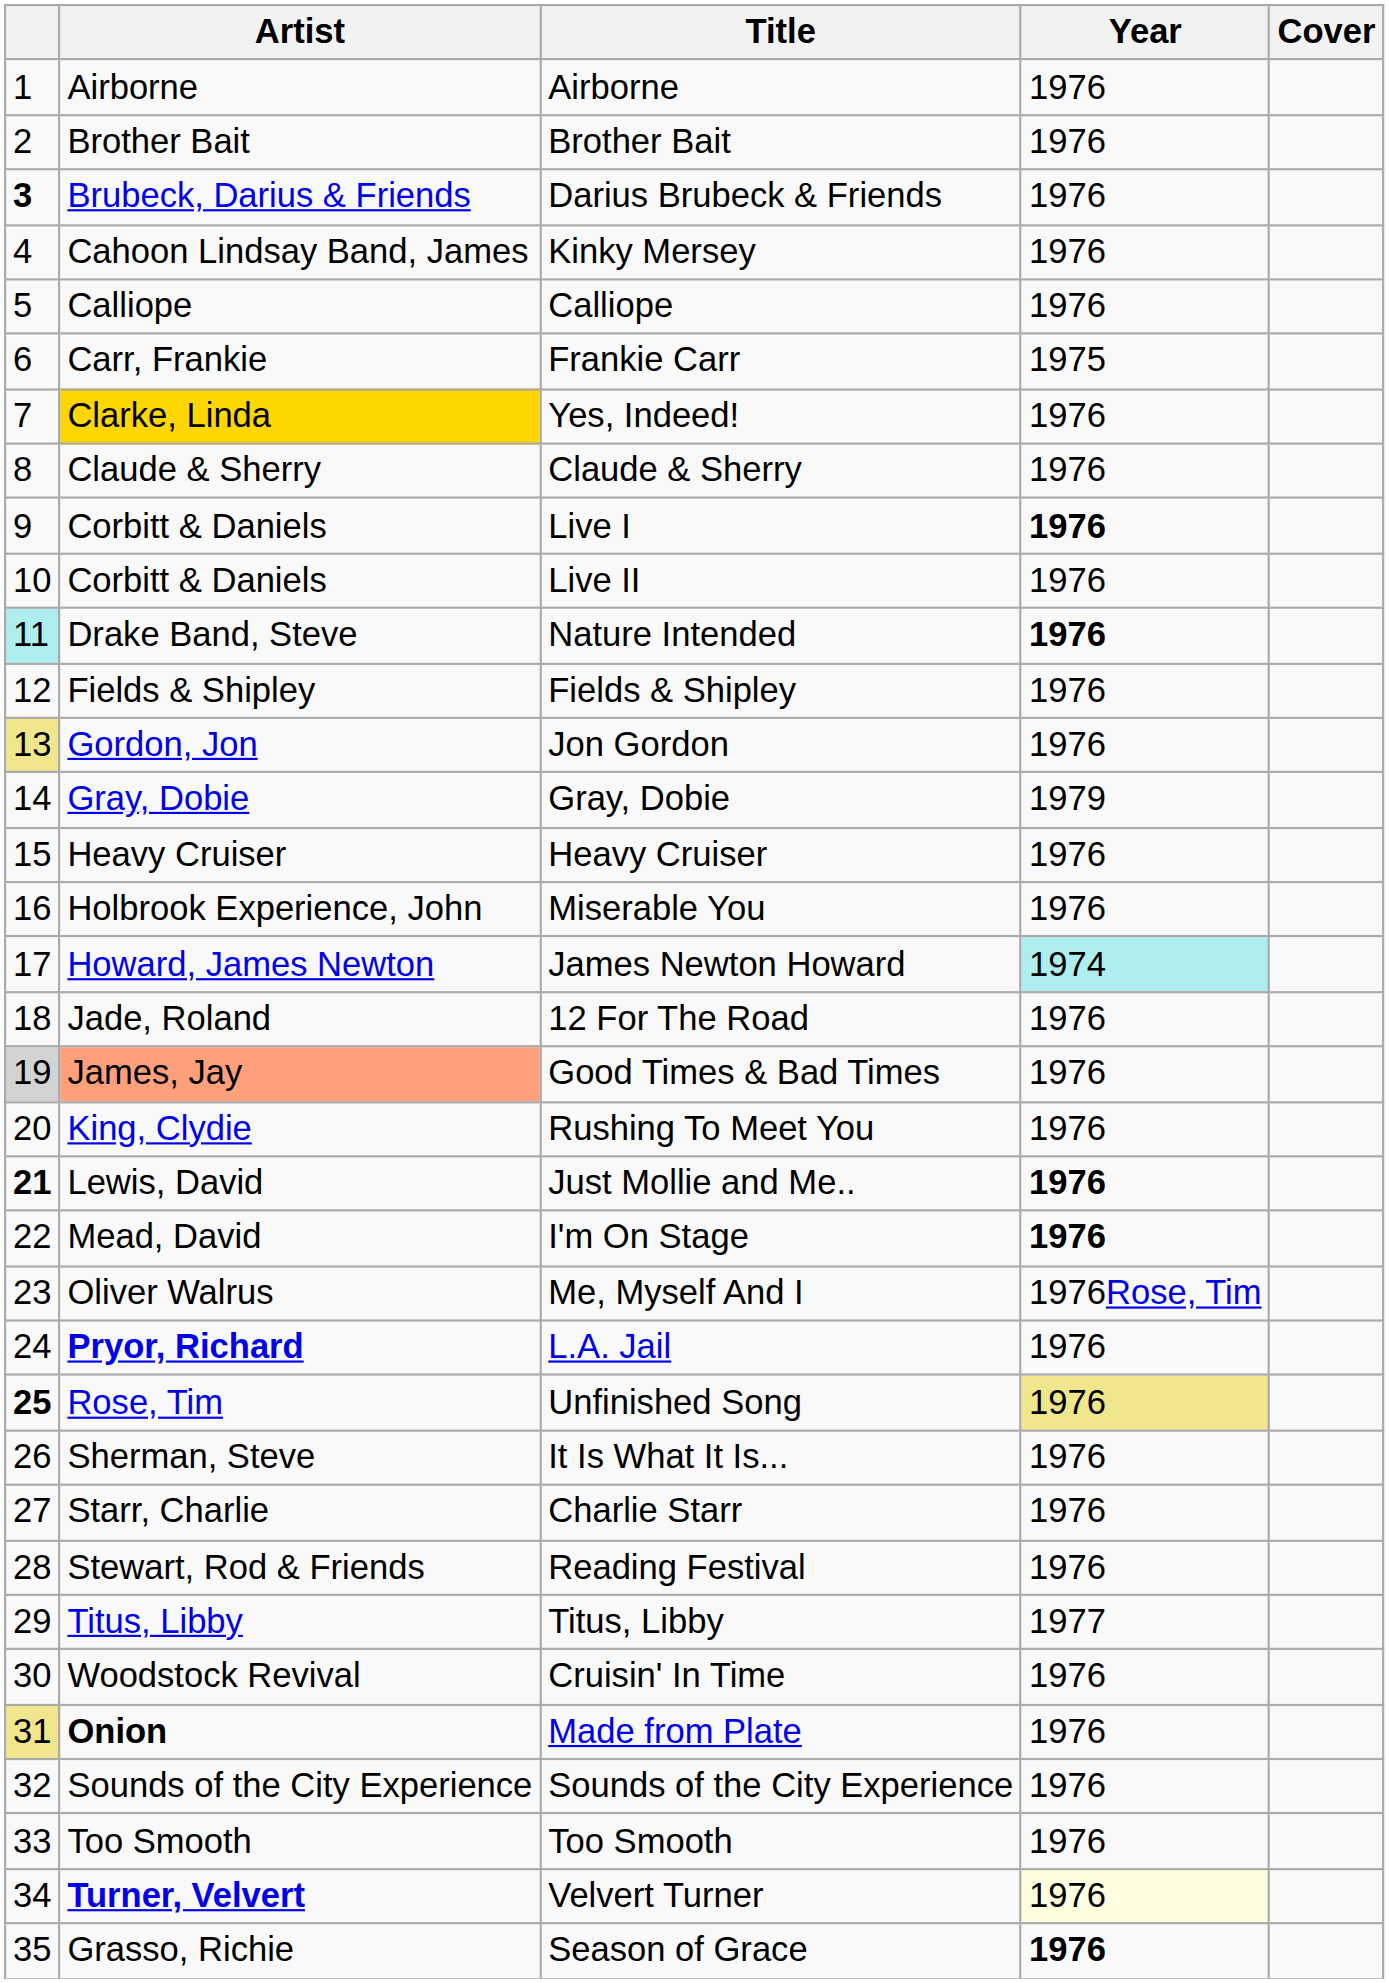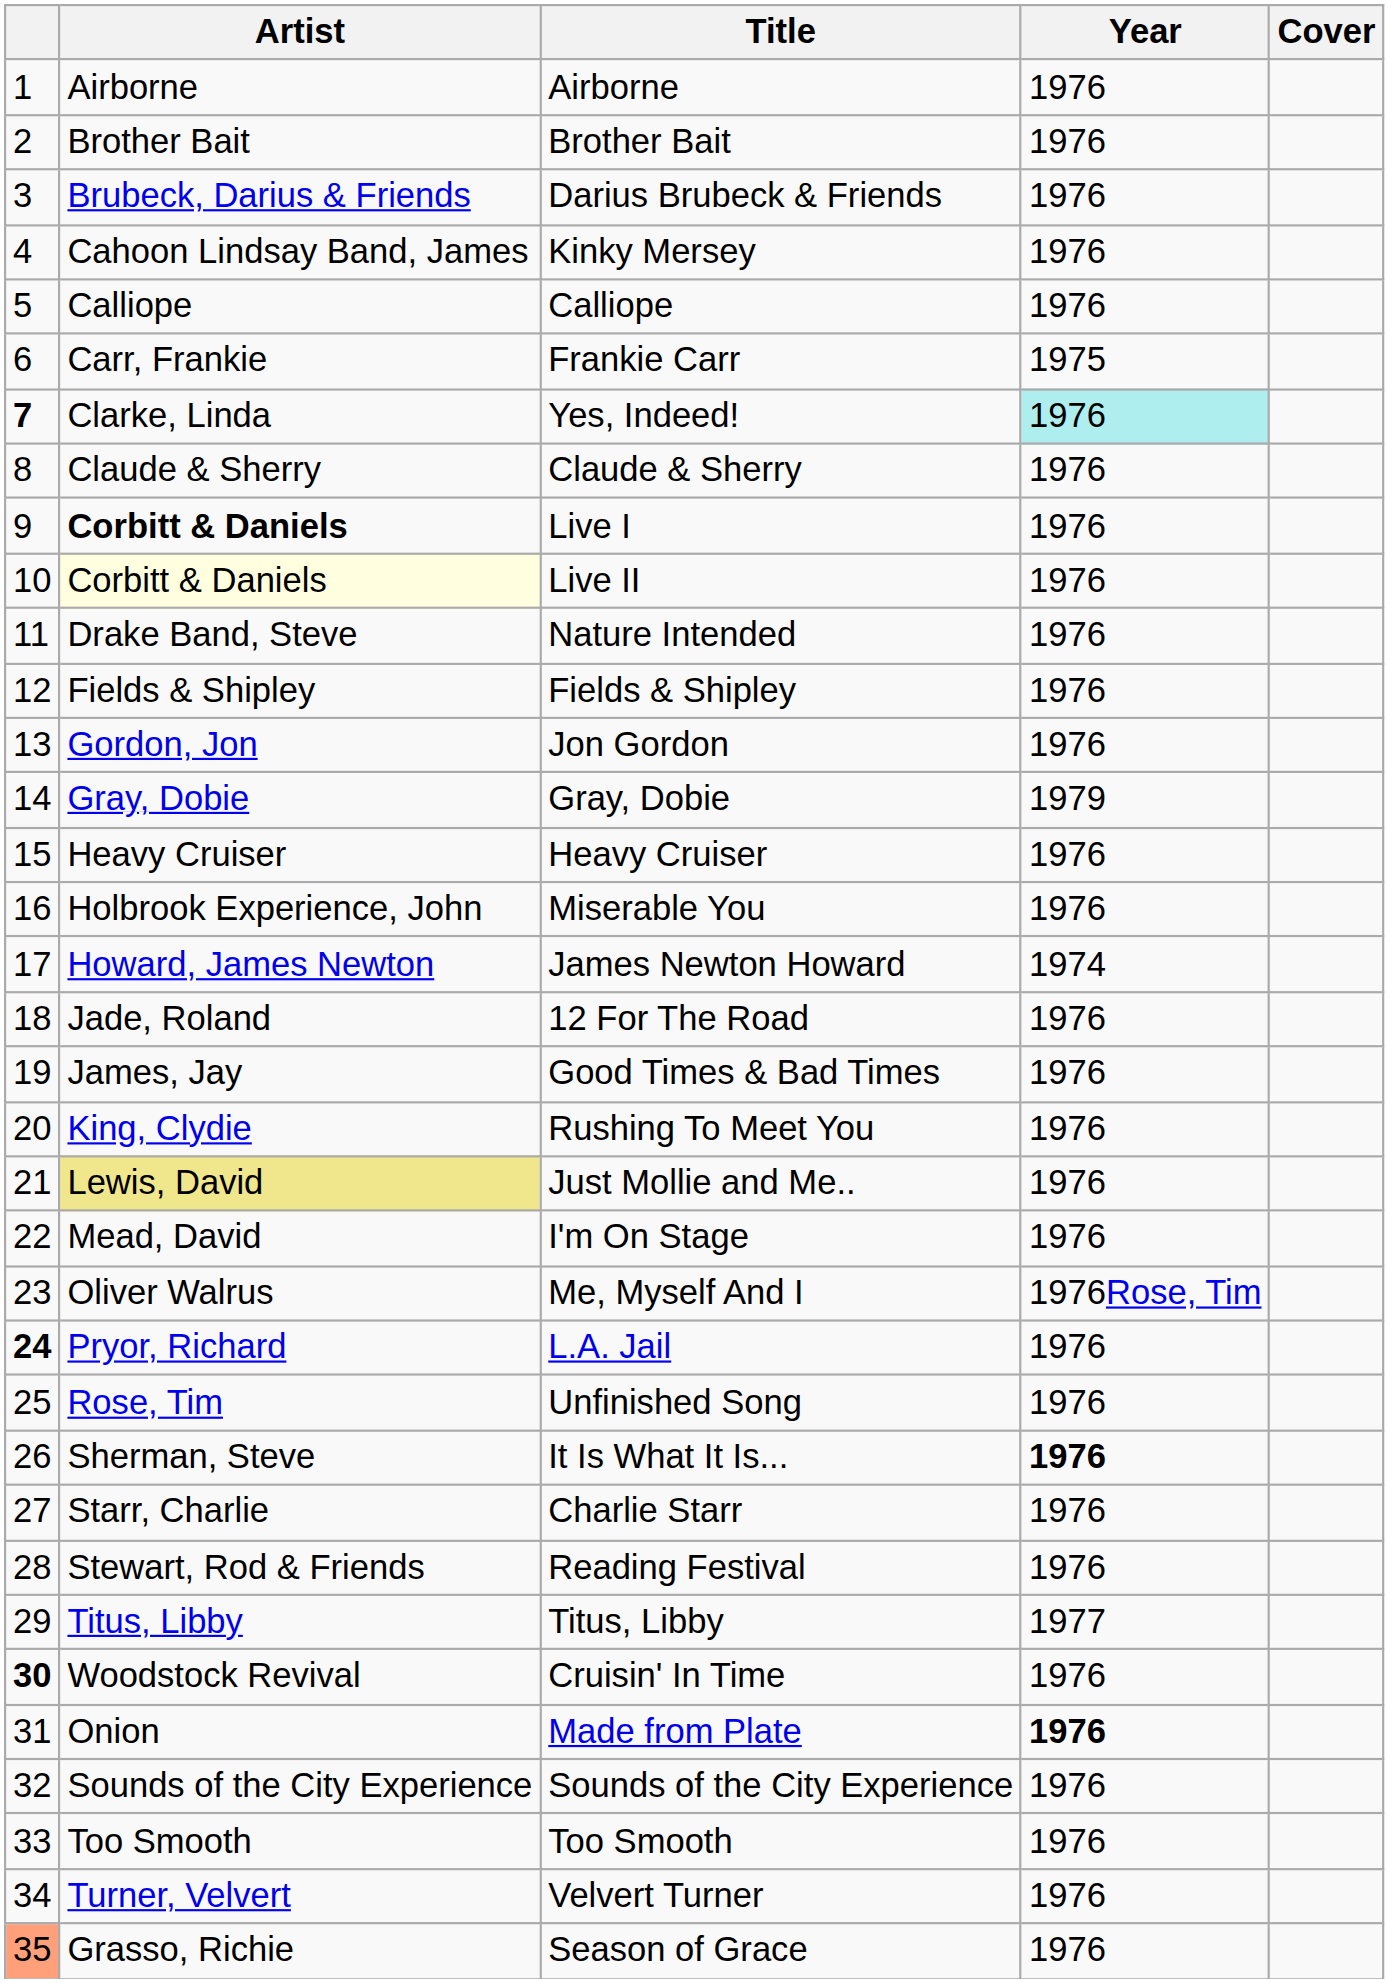(23, 196) bold -> (23, 196) normal
(23, 415) normal -> (23, 415) bold
(169, 415) gold background -> (169, 415) no background
(1068, 415) no background -> (1068, 415) paleturquoise background
(197, 525) normal -> (208, 525) bold
(1068, 525) bold -> (1068, 525) normal
(197, 580) no background -> (197, 580) lightyellow background
(31, 634) paleturquoise background -> (31, 634) no background
(1068, 634) bold -> (1068, 634) normal
(32, 744) khaki background -> (32, 744) no background
(1068, 963) paleturquoise background -> (1068, 963) no background
(32, 1073) lightgrey background -> (32, 1073) no background
(155, 1073) lightsalmon background -> (155, 1073) no background
(32, 1182) bold -> (32, 1182) normal
(165, 1182) no background -> (165, 1182) khaki background
(1068, 1182) bold -> (1068, 1182) normal
(1068, 1237) bold -> (1068, 1237) normal
(32, 1347) normal -> (32, 1347) bold
(186, 1347) bold -> (177, 1347) normal
(32, 1402) bold -> (32, 1402) normal
(1068, 1402) khaki background -> (1068, 1402) no background
(1068, 1456) normal -> (1068, 1456) bold
(32, 1676) normal -> (32, 1676) bold
(32, 1731) khaki background -> (32, 1731) no background
(117, 1731) bold -> (114, 1731) normal
(1068, 1731) normal -> (1068, 1731) bold
(186, 1895) bold -> (179, 1895) normal
(1068, 1895) lightyellow background -> (1068, 1895) no background
(32, 1950) no background -> (32, 1950) lightsalmon background
(1068, 1950) bold -> (1068, 1950) normal
